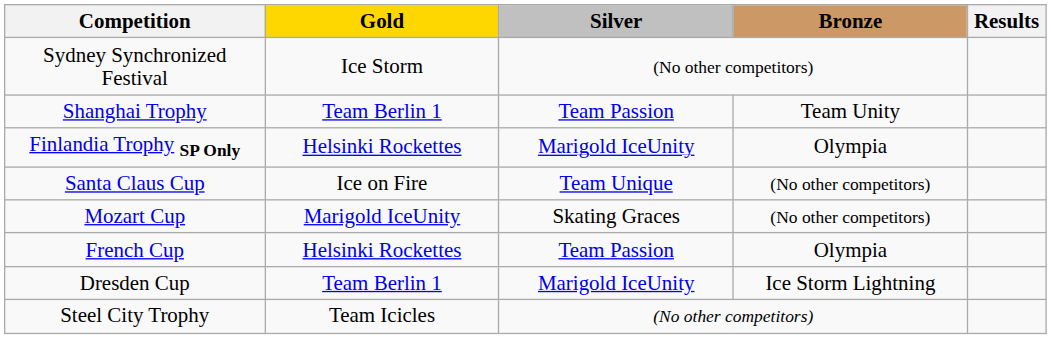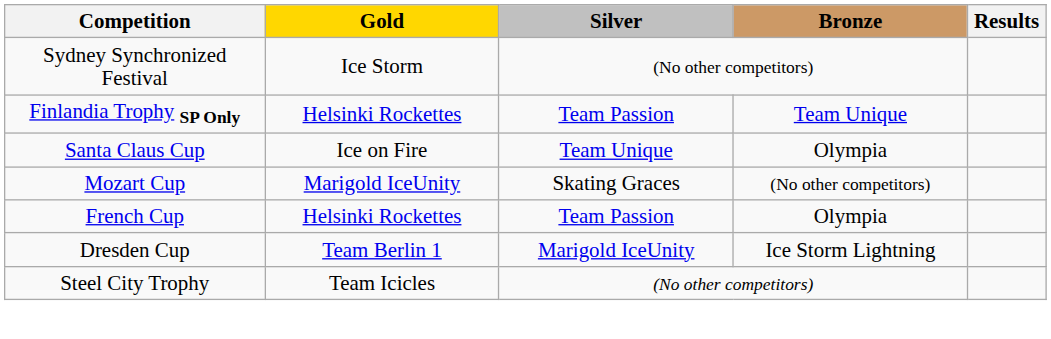- row: (135, 111)
(616, 147) Marigold IceUnity -> (616, 113) Team Passion
(850, 147) Olympia -> (850, 113) Team Unique
(850, 184) (No other competitors) -> (850, 149) Olympia
